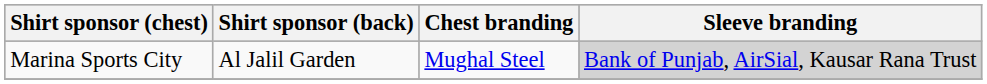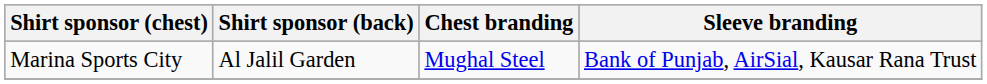(780, 59) lightgrey background -> (780, 59) no background
